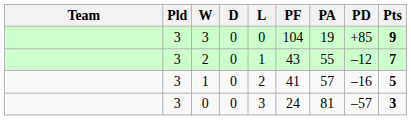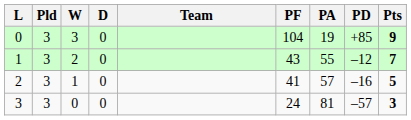columns swapped: (84, 15) <-> (262, 15)
